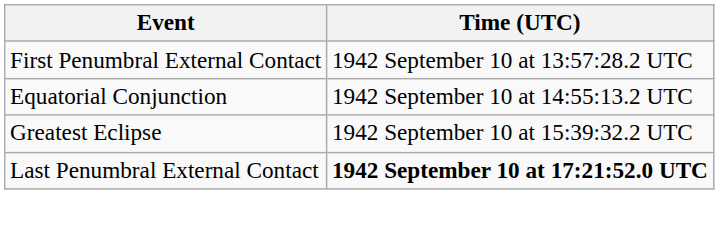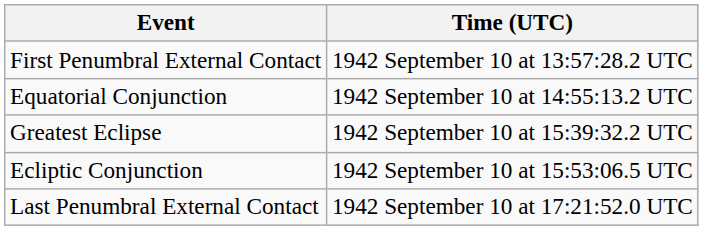+ row: (106, 170)
(520, 170) bold -> (512, 206) normal
